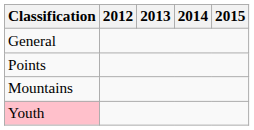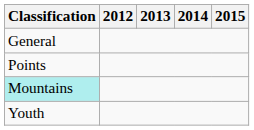(40, 88) no background -> (40, 88) paleturquoise background
(26, 112) pink background -> (26, 112) no background
